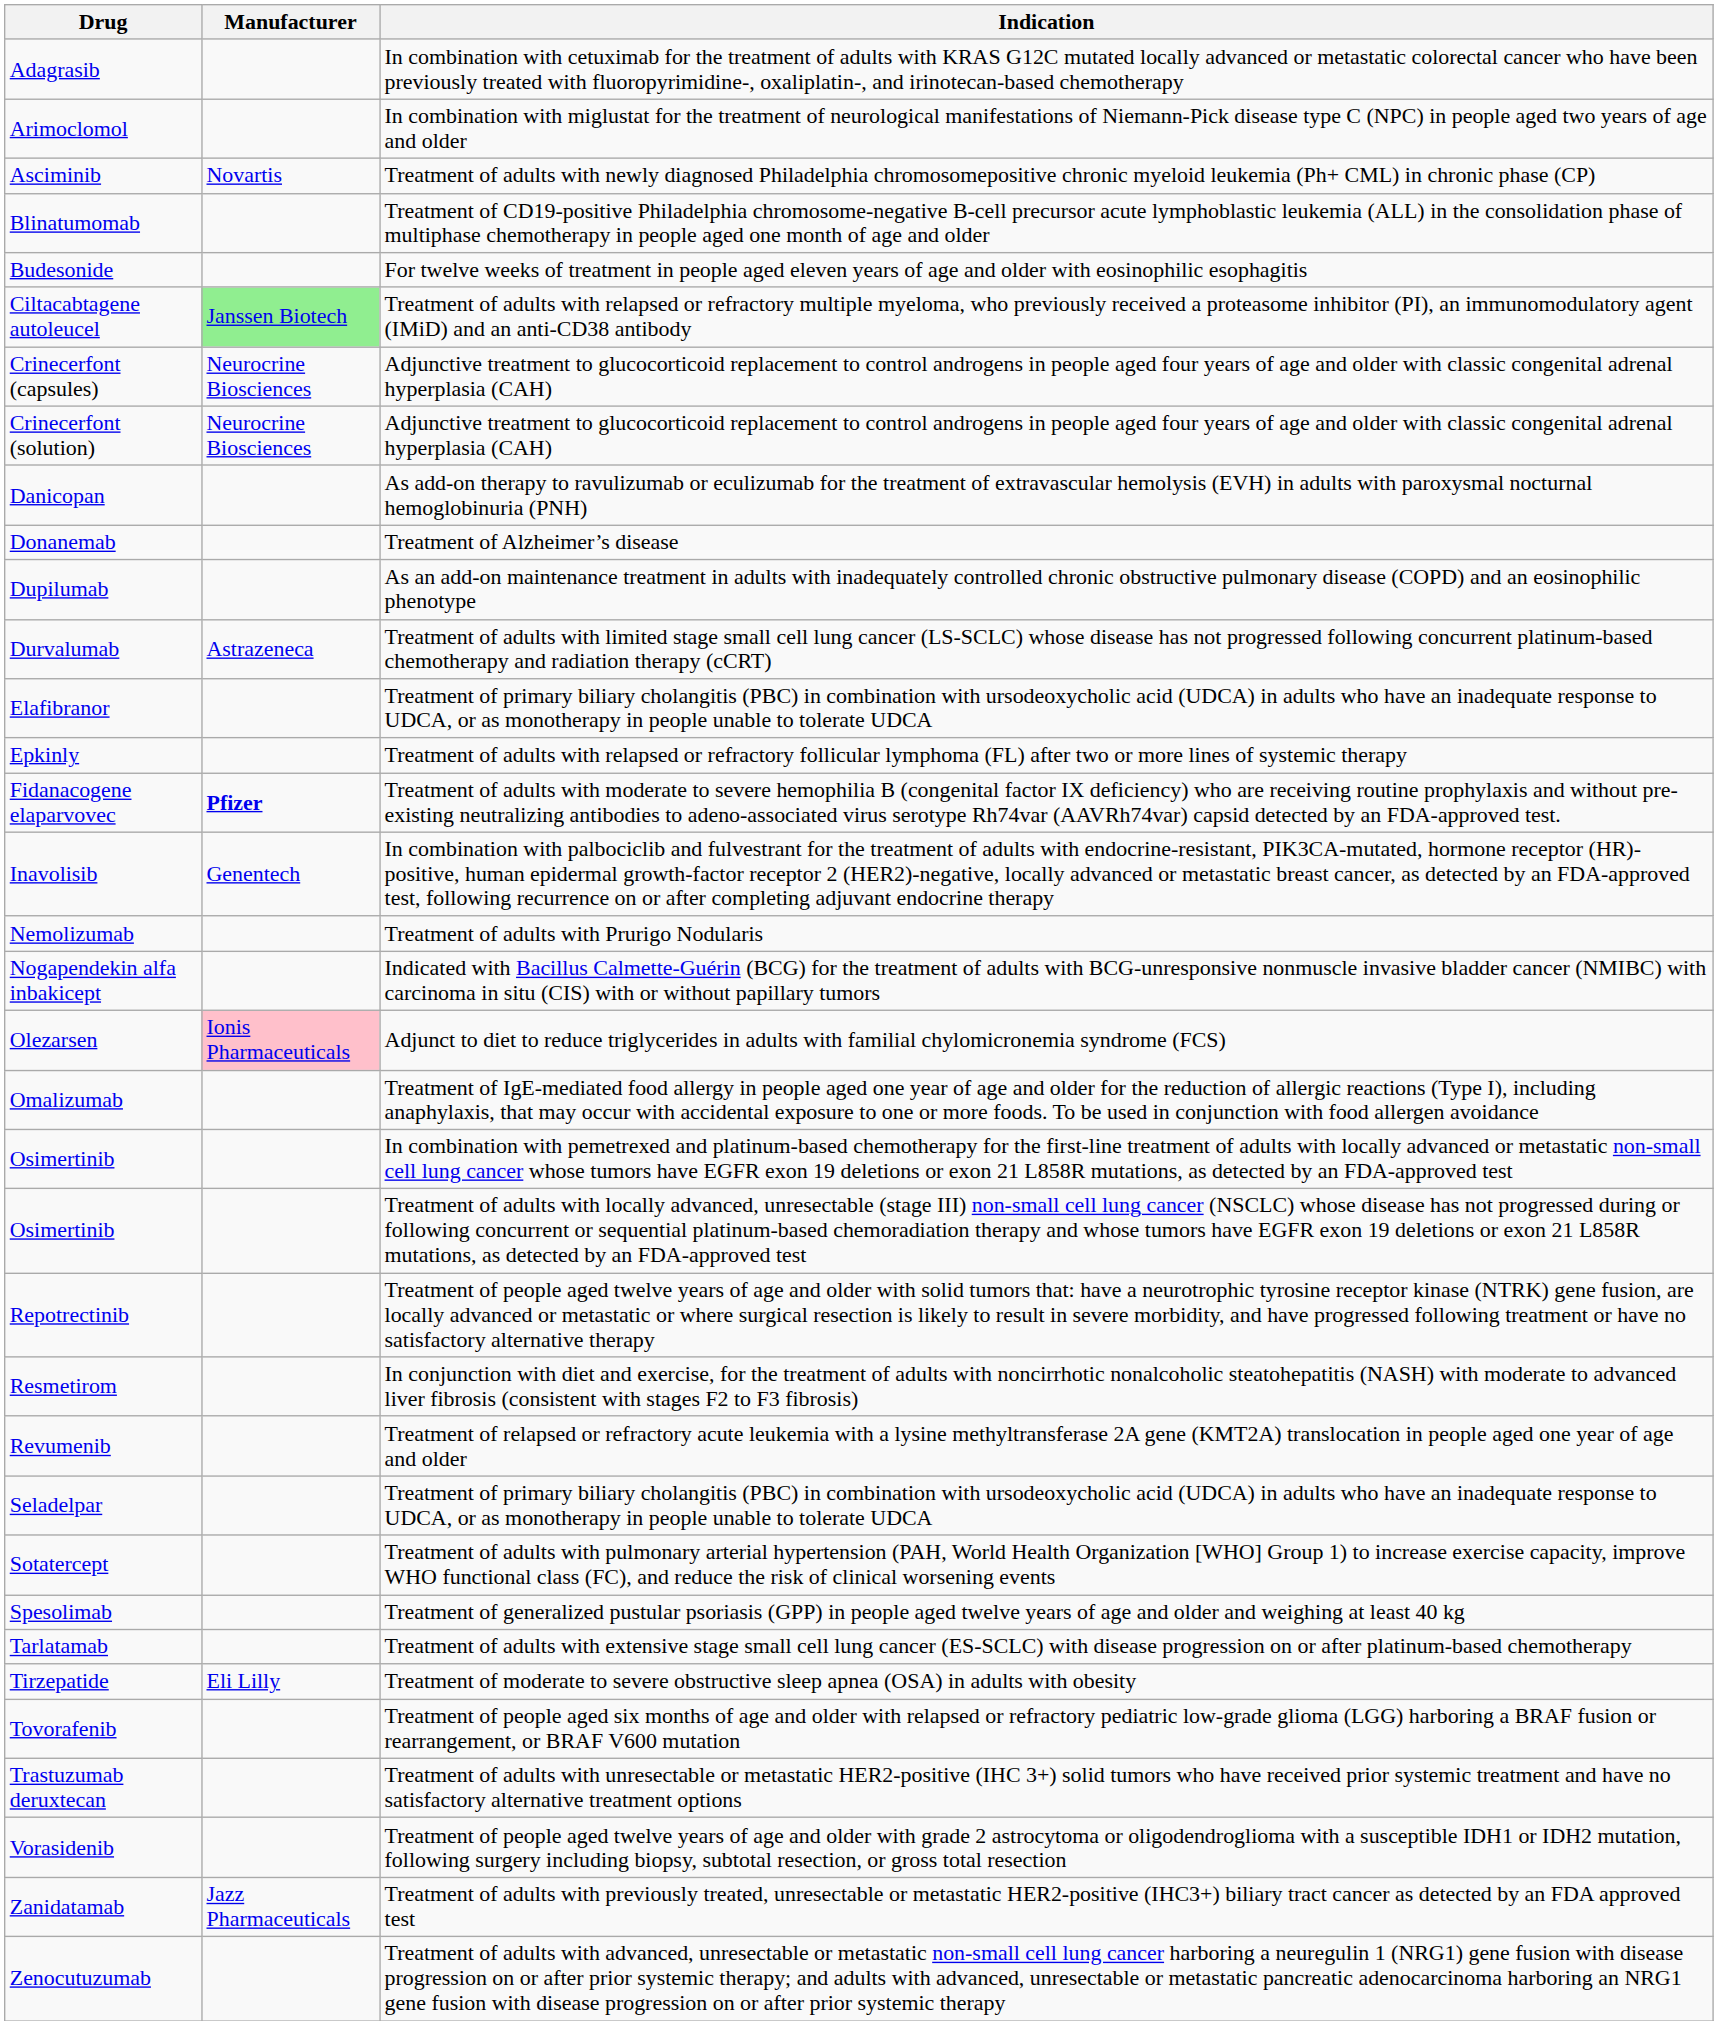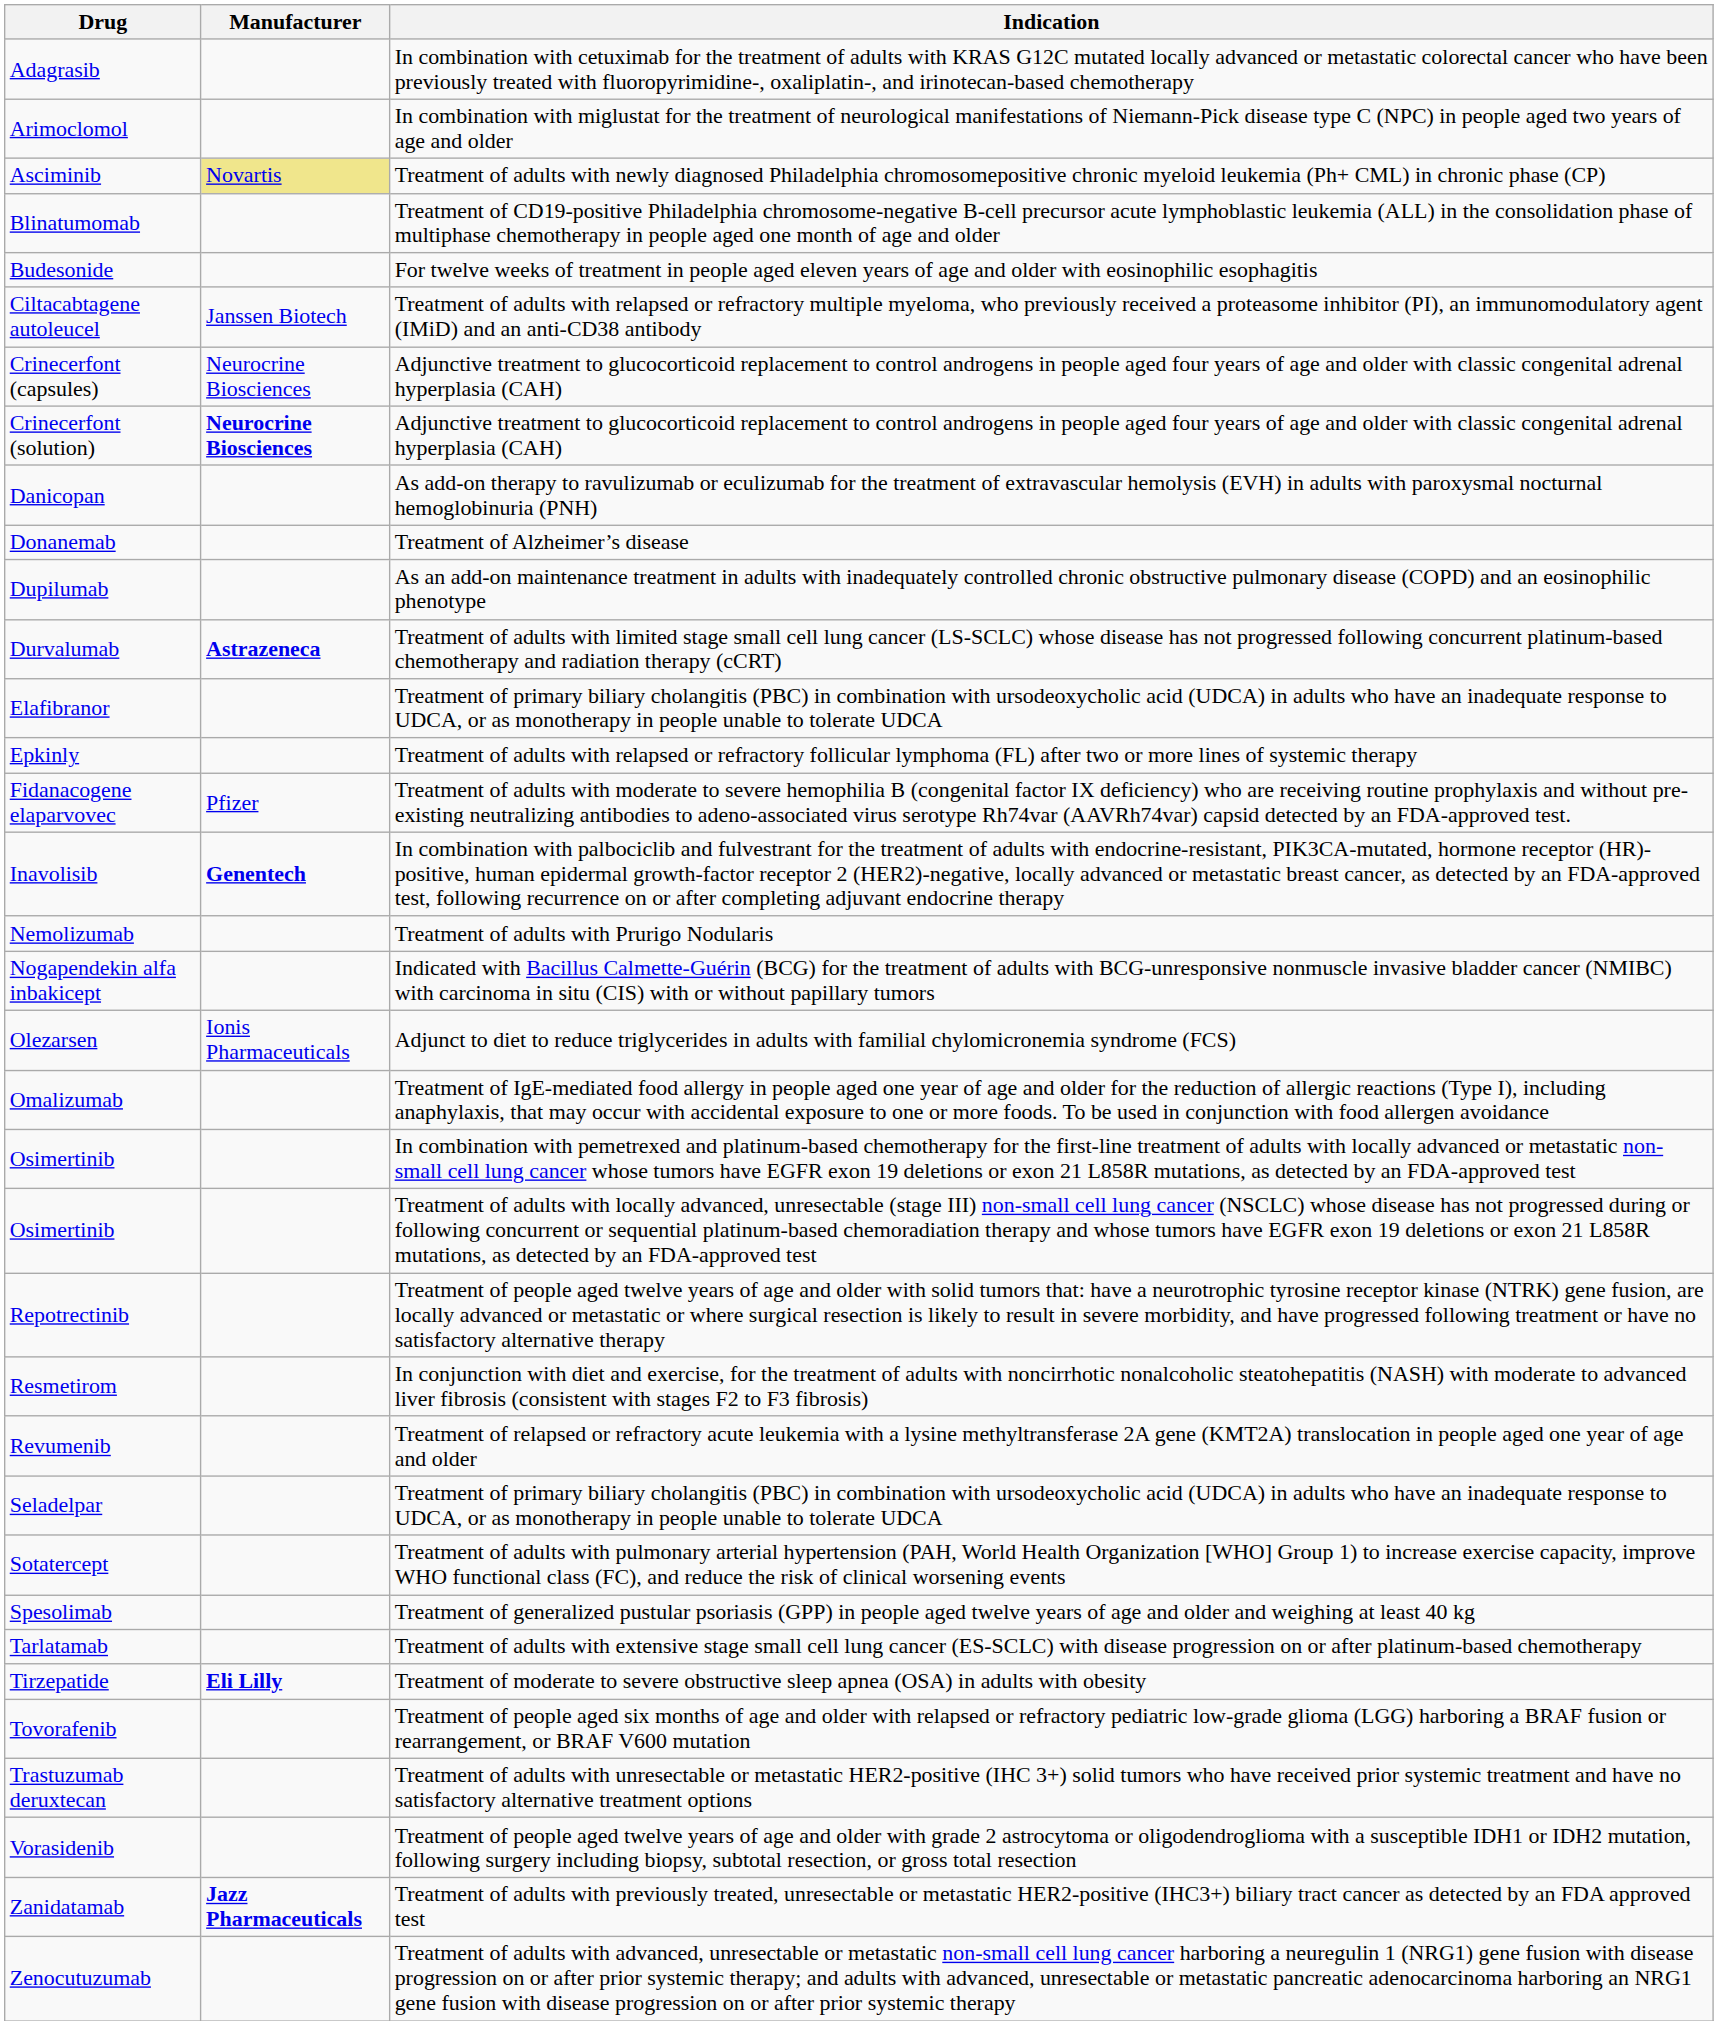(244, 175) no background -> (244, 175) khaki background
(277, 316) lightgreen background -> (276, 316) no background
(259, 435) normal -> (259, 435) bold
(260, 648) normal -> (263, 648) bold
(234, 802) bold -> (232, 802) normal
(253, 874) normal -> (256, 874) bold
(278, 1039) pink background -> (278, 1039) no background
(243, 1681) normal -> (244, 1681) bold
(278, 1906) normal -> (284, 1906) bold
